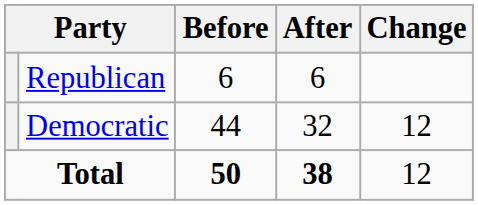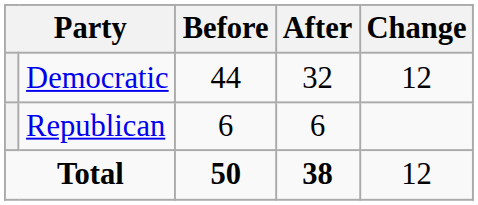rows swapped: (97, 125) <-> (96, 77)
